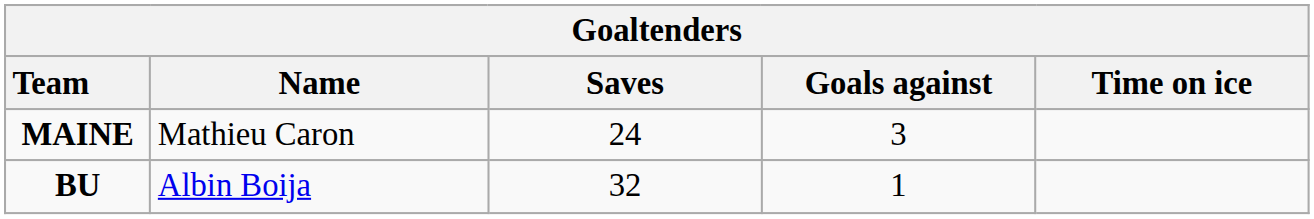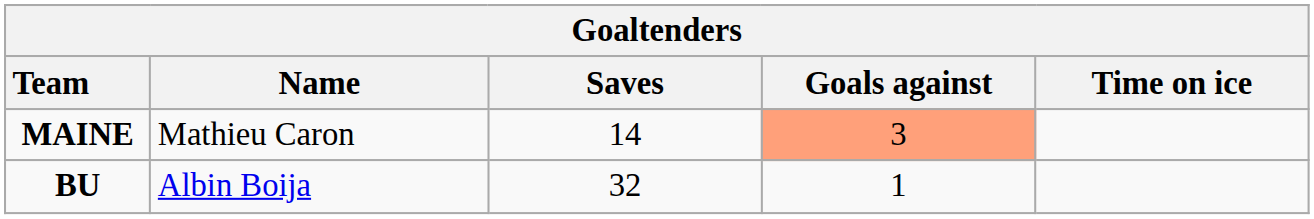(625, 133) 24 -> (625, 133) 14
(898, 133) no background -> (898, 133) lightsalmon background
